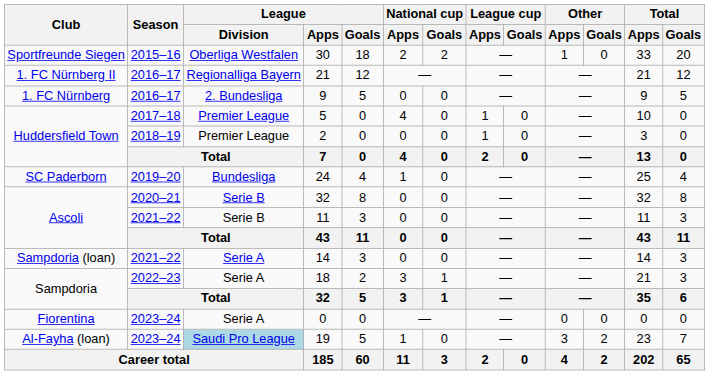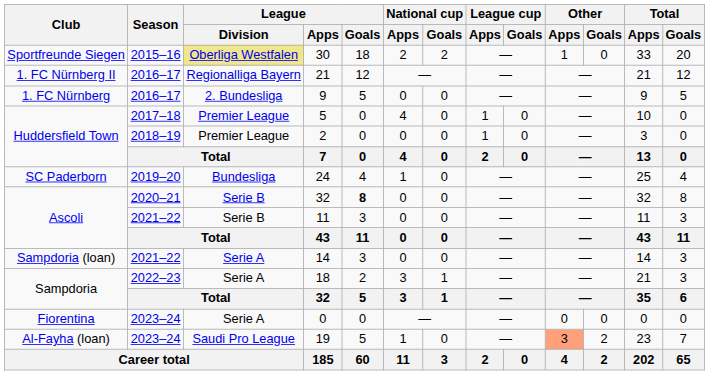(244, 55) no background -> (244, 55) khaki background
(363, 197) normal -> (363, 197) bold
(244, 339) lightblue background -> (244, 339) no background
(564, 339) no background -> (564, 339) lightsalmon background
